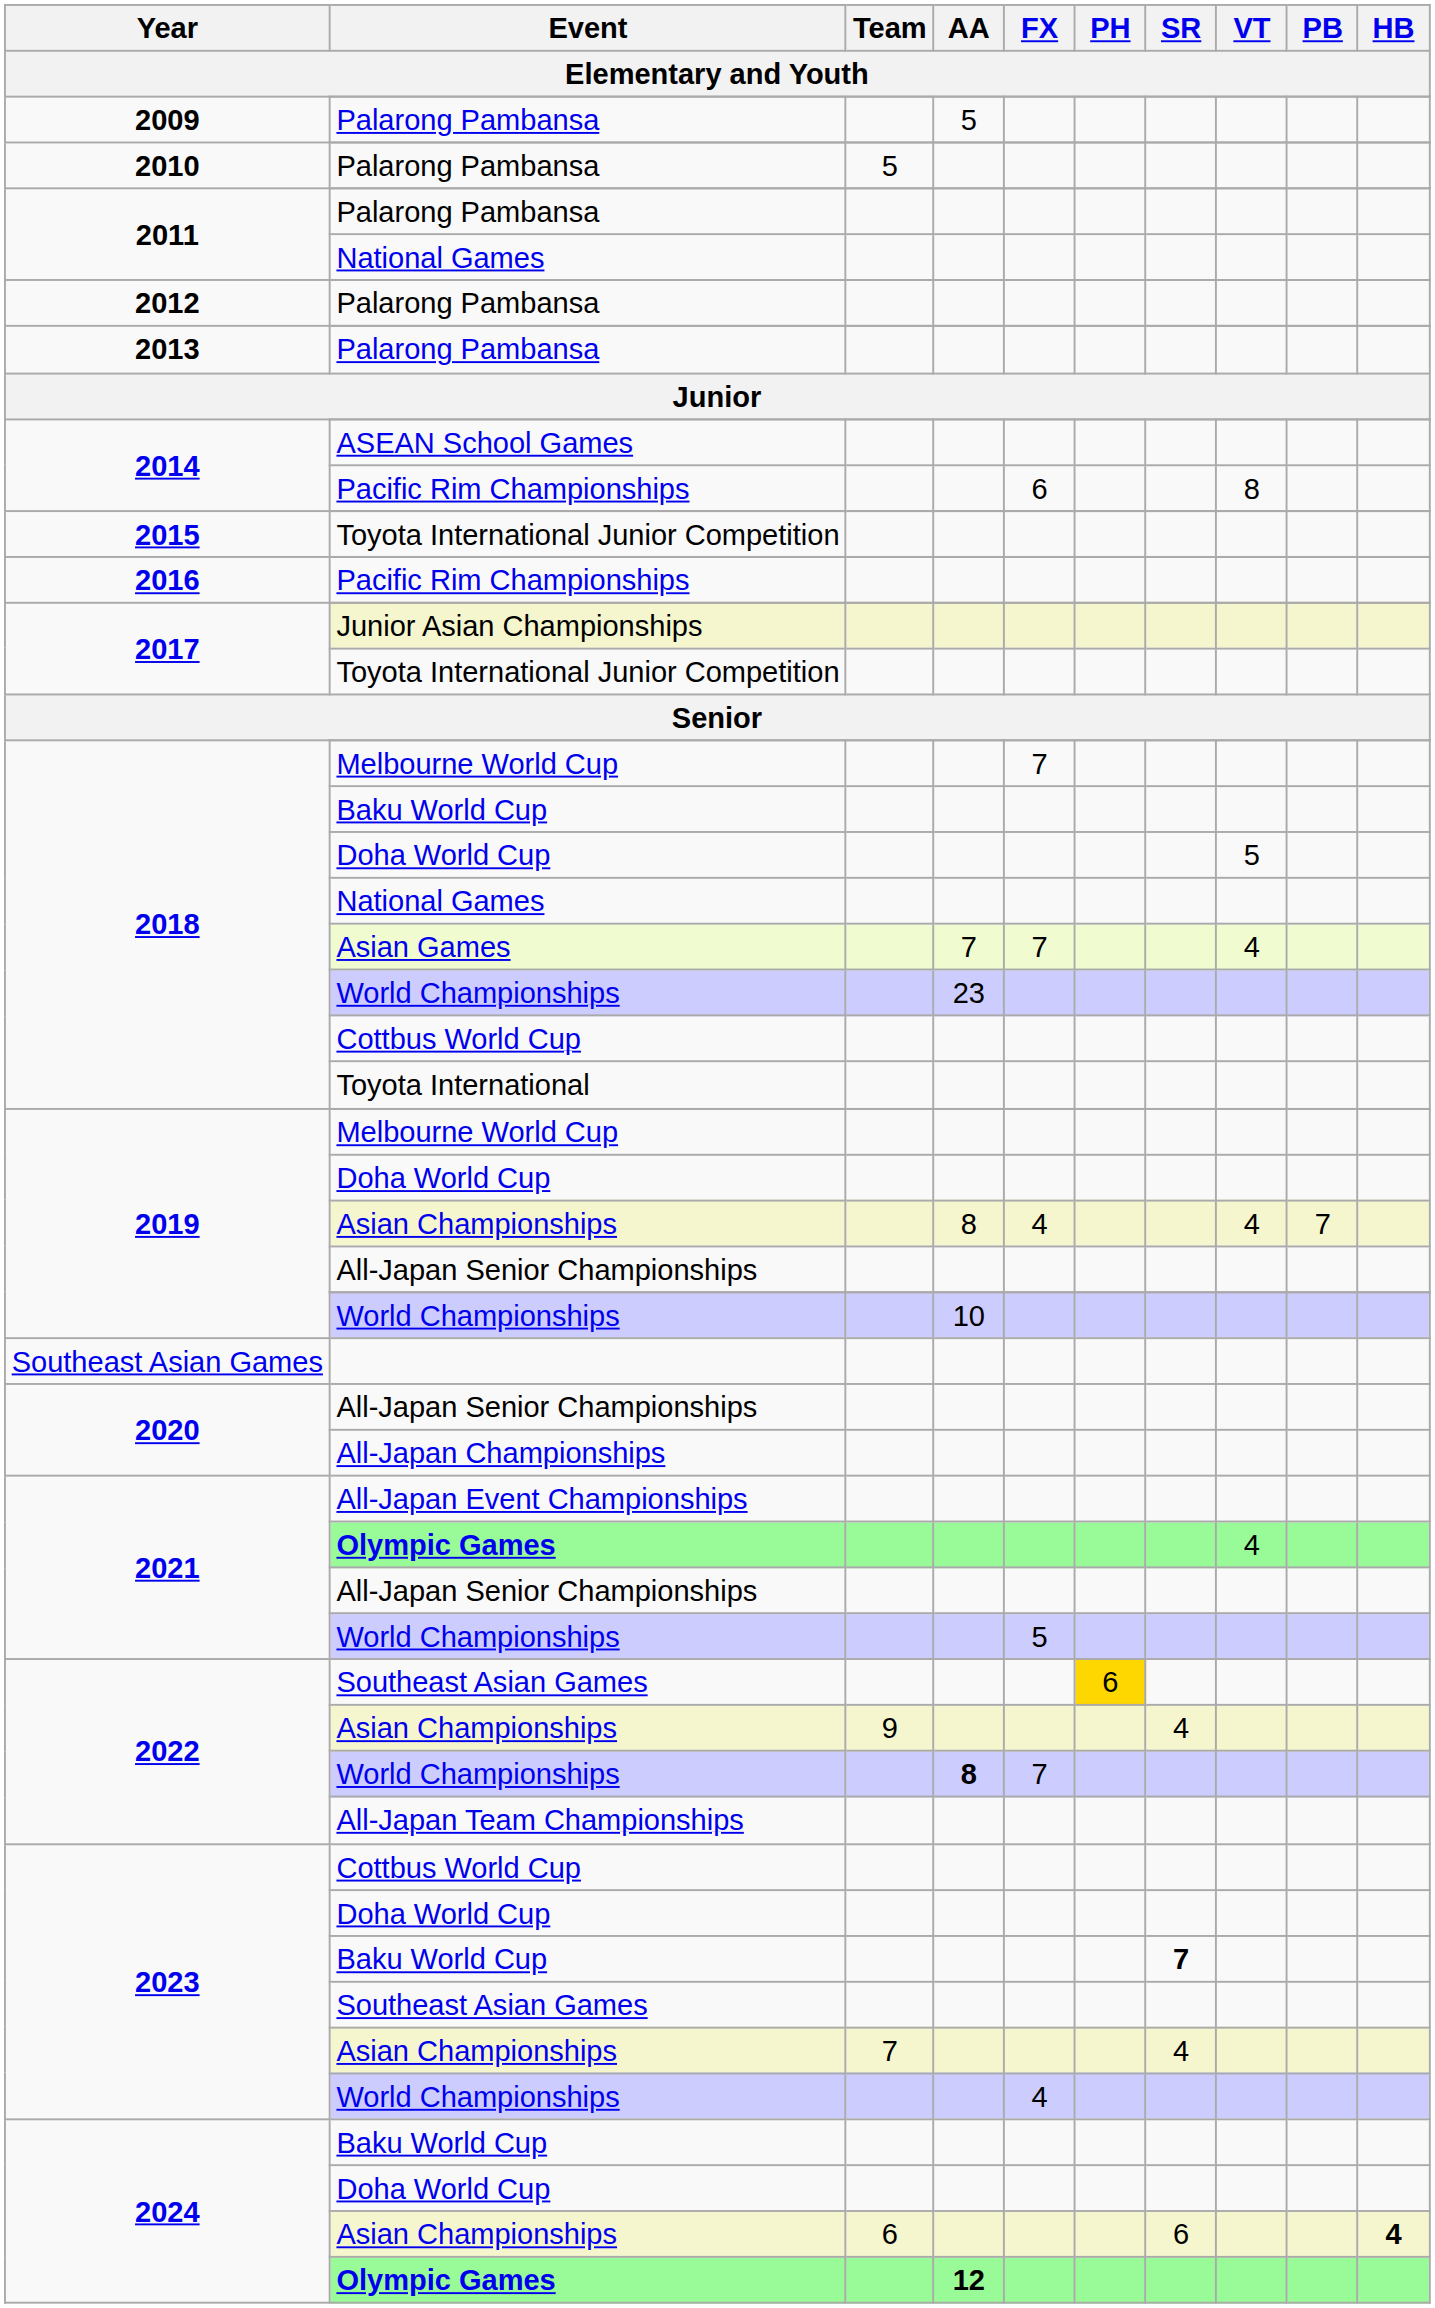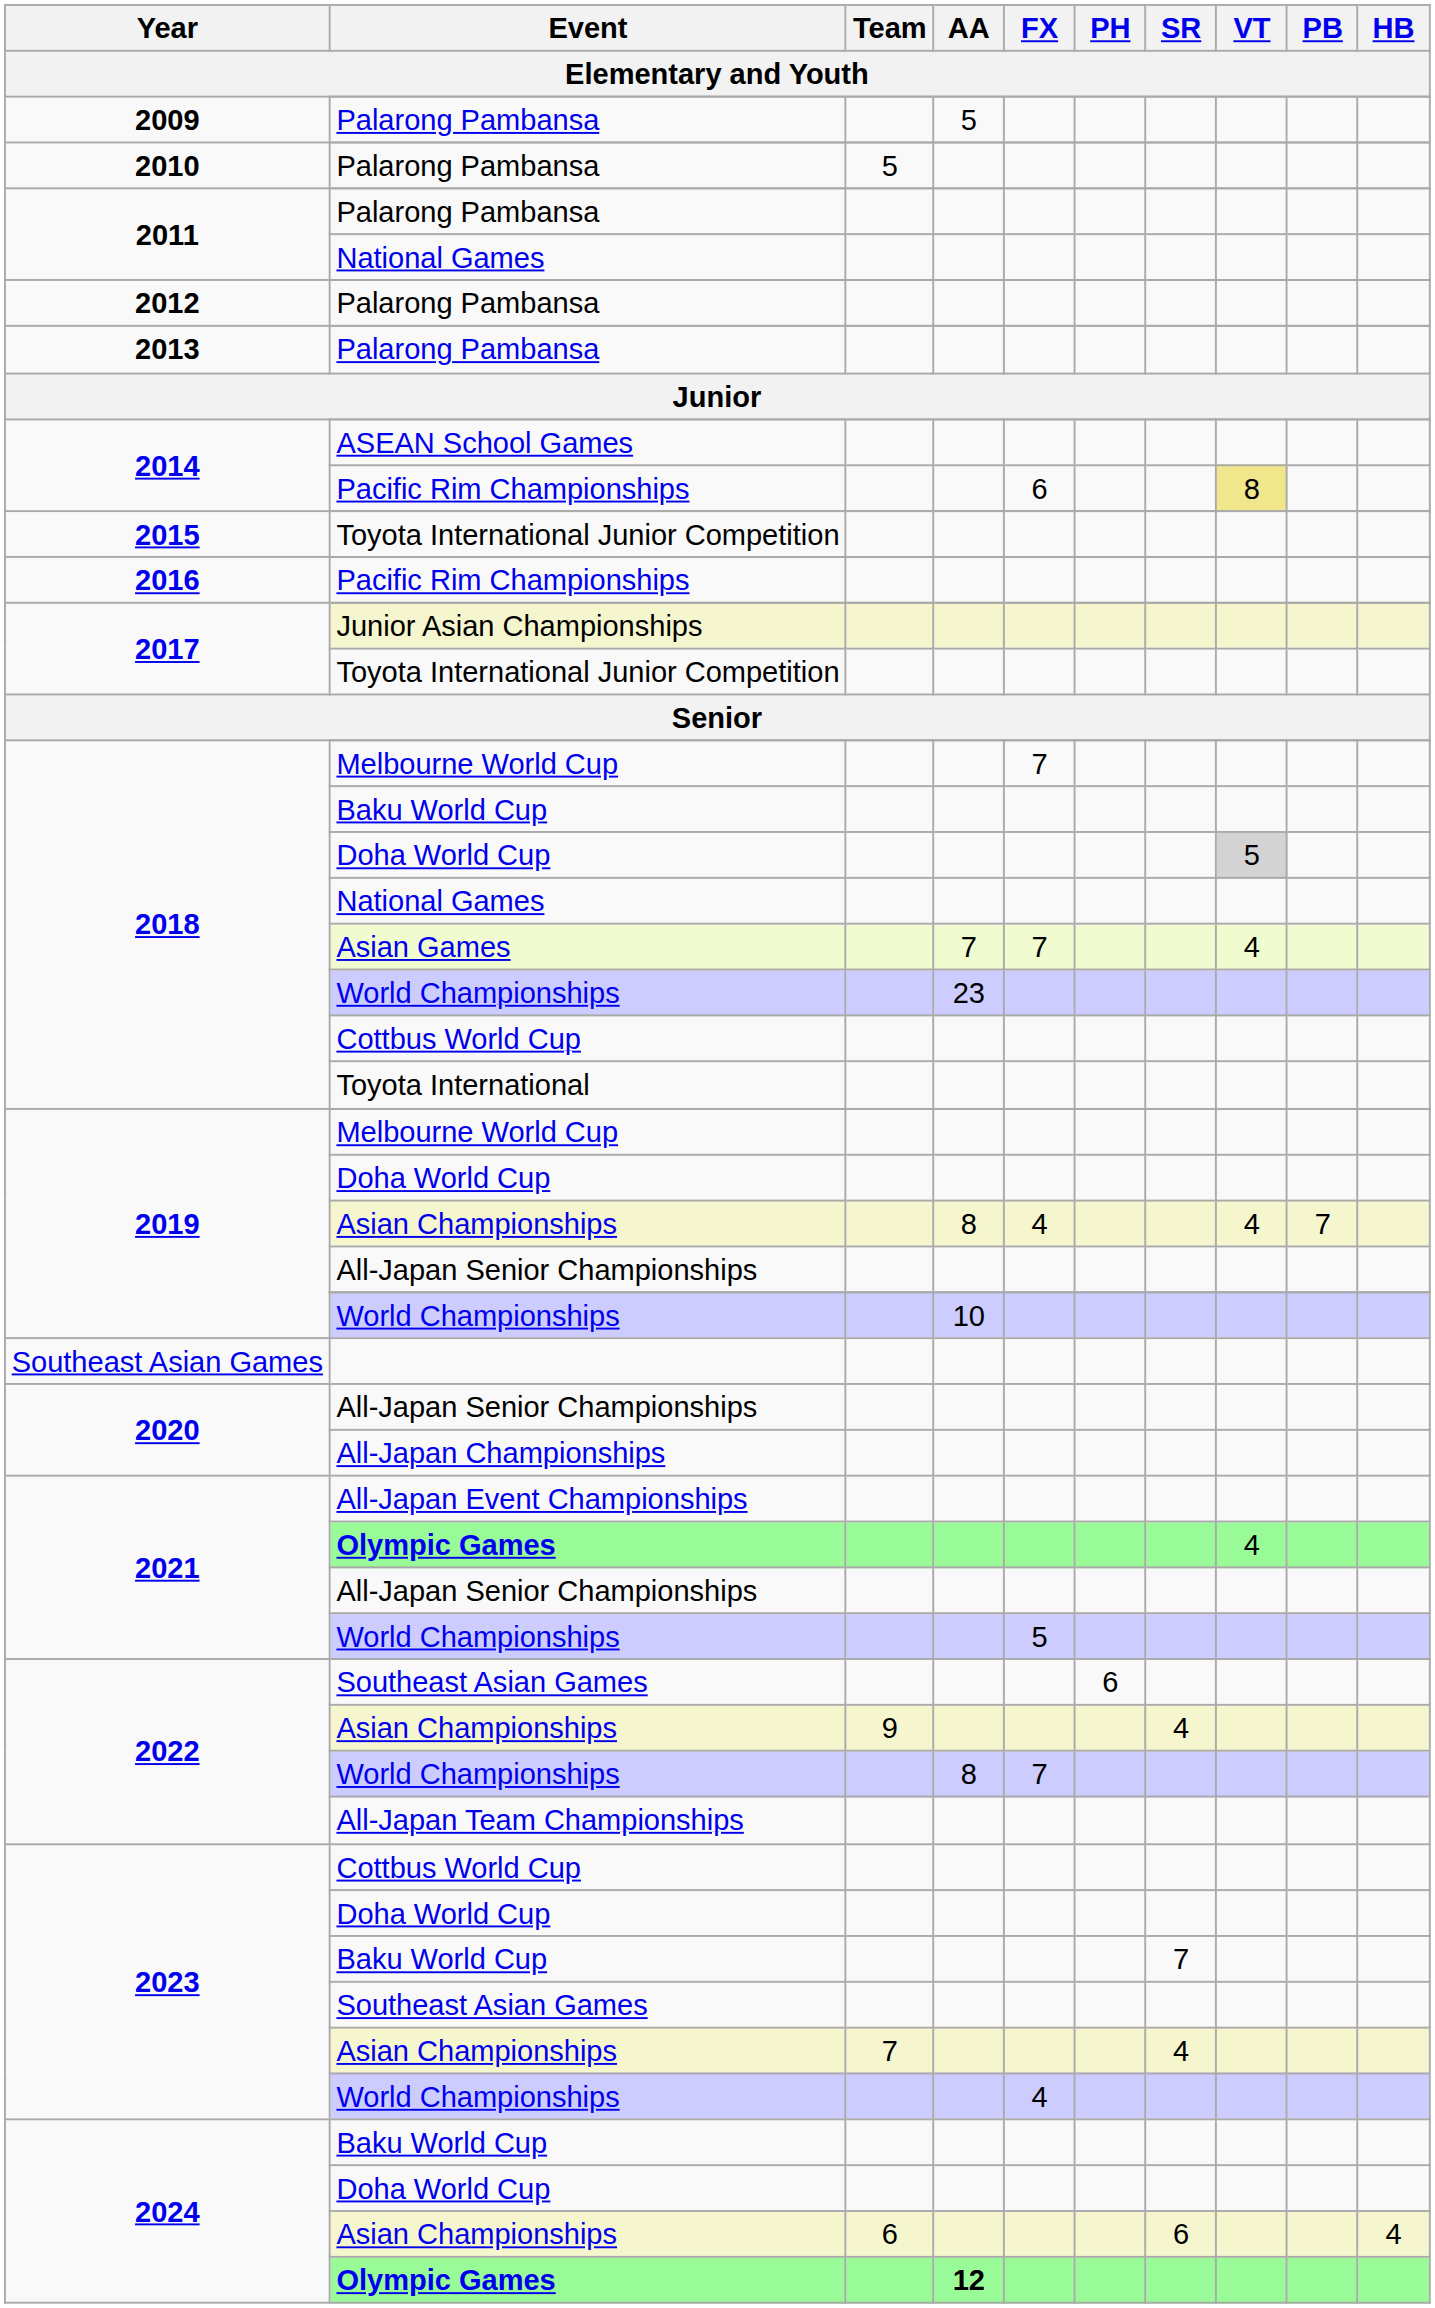(1252, 488) no background -> (1252, 488) khaki background
(1252, 855) no background -> (1252, 855) lightgrey background
(1110, 1683) gold background -> (1110, 1683) no background
(969, 1775) bold -> (969, 1775) normal
(1181, 1958) bold -> (1181, 1958) normal
(1394, 2234) bold -> (1394, 2234) normal
